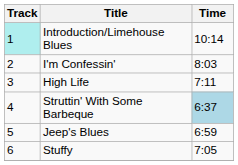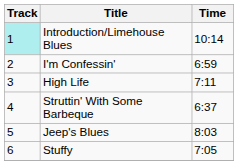(206, 63) 8:03 -> (206, 63) 6:59
(206, 107) lightblue background -> (206, 107) no background
(206, 132) 6:59 -> (206, 132) 8:03
